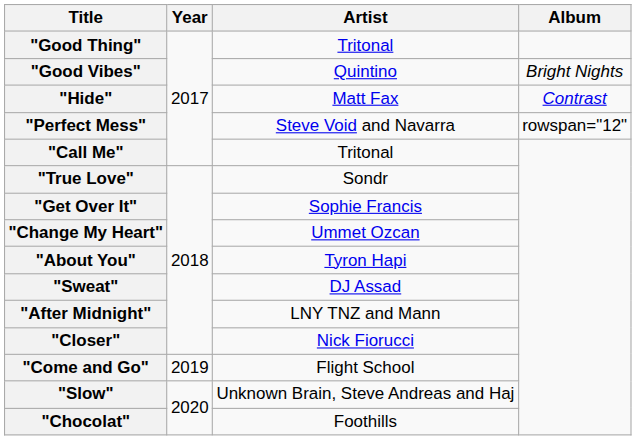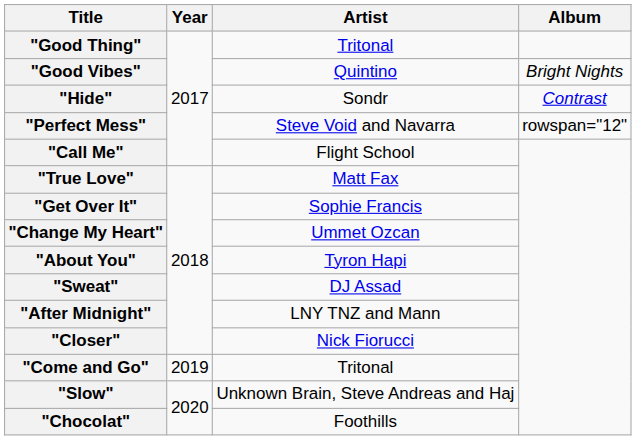(365, 98) Matt Fax -> (365, 98) Sondr
(365, 152) Tritonal -> (365, 152) Flight School
(365, 179) Sondr -> (365, 179) Matt Fax
(365, 367) Flight School -> (365, 367) Tritonal
